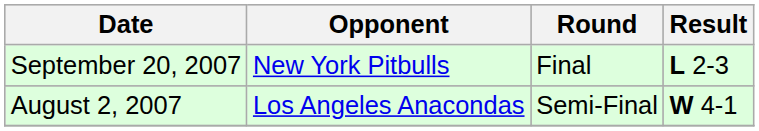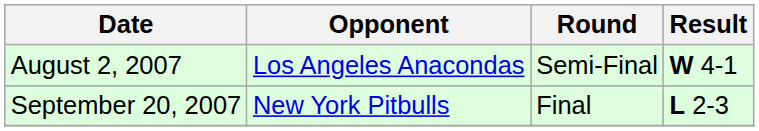rows swapped: (96, 105) <-> (126, 65)
